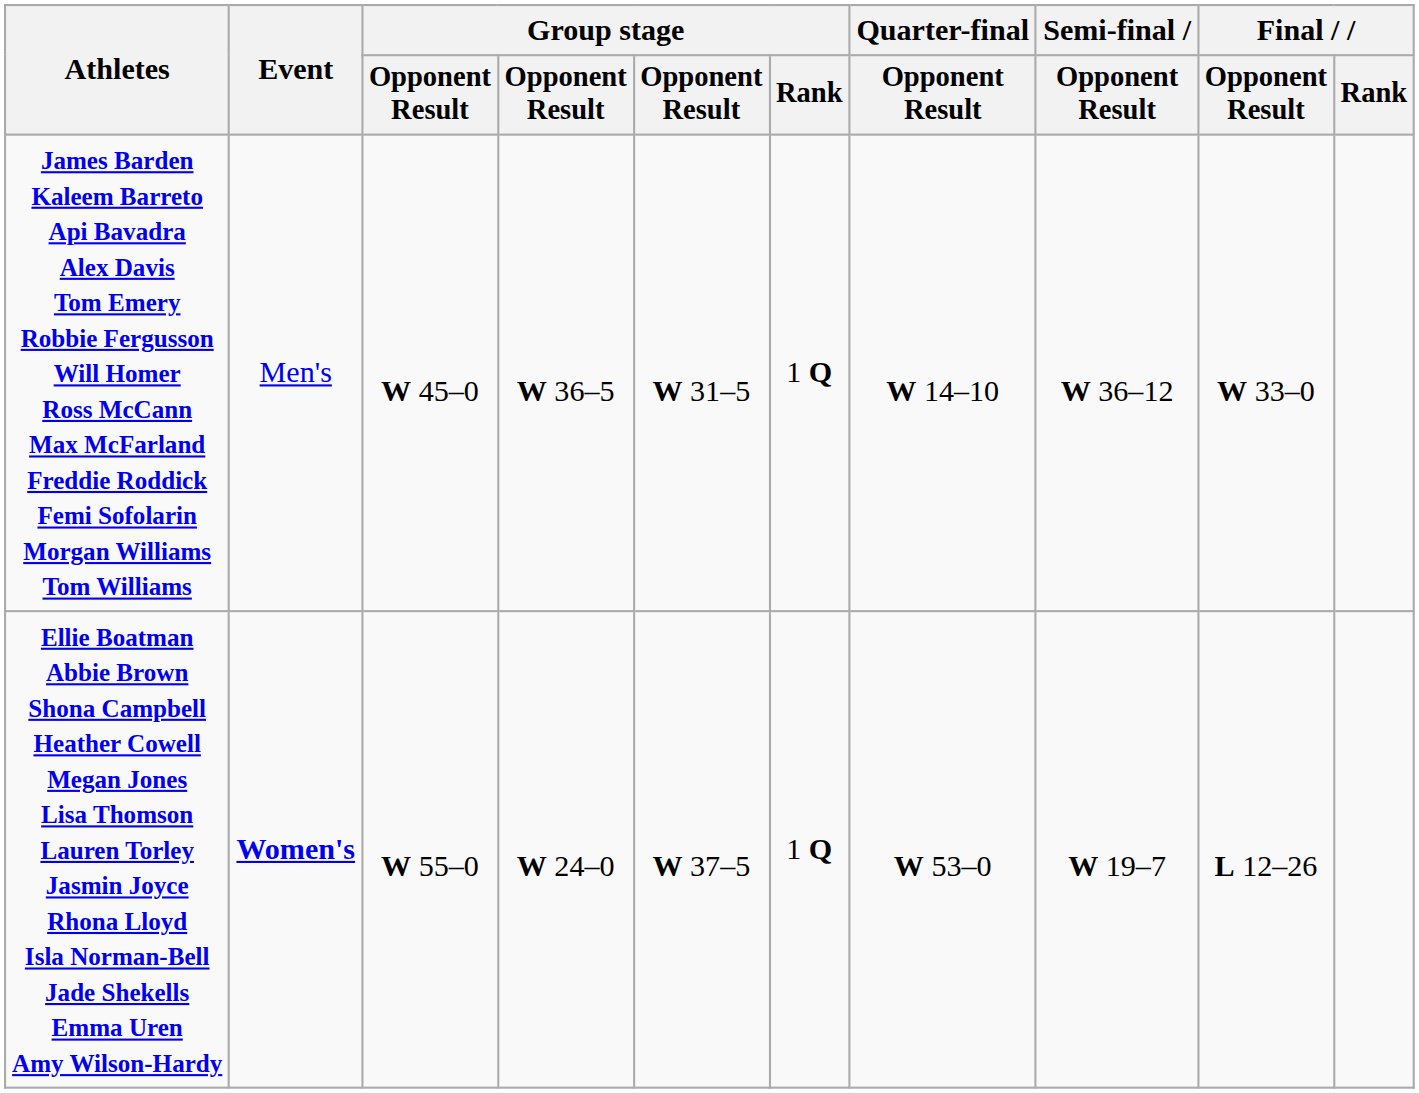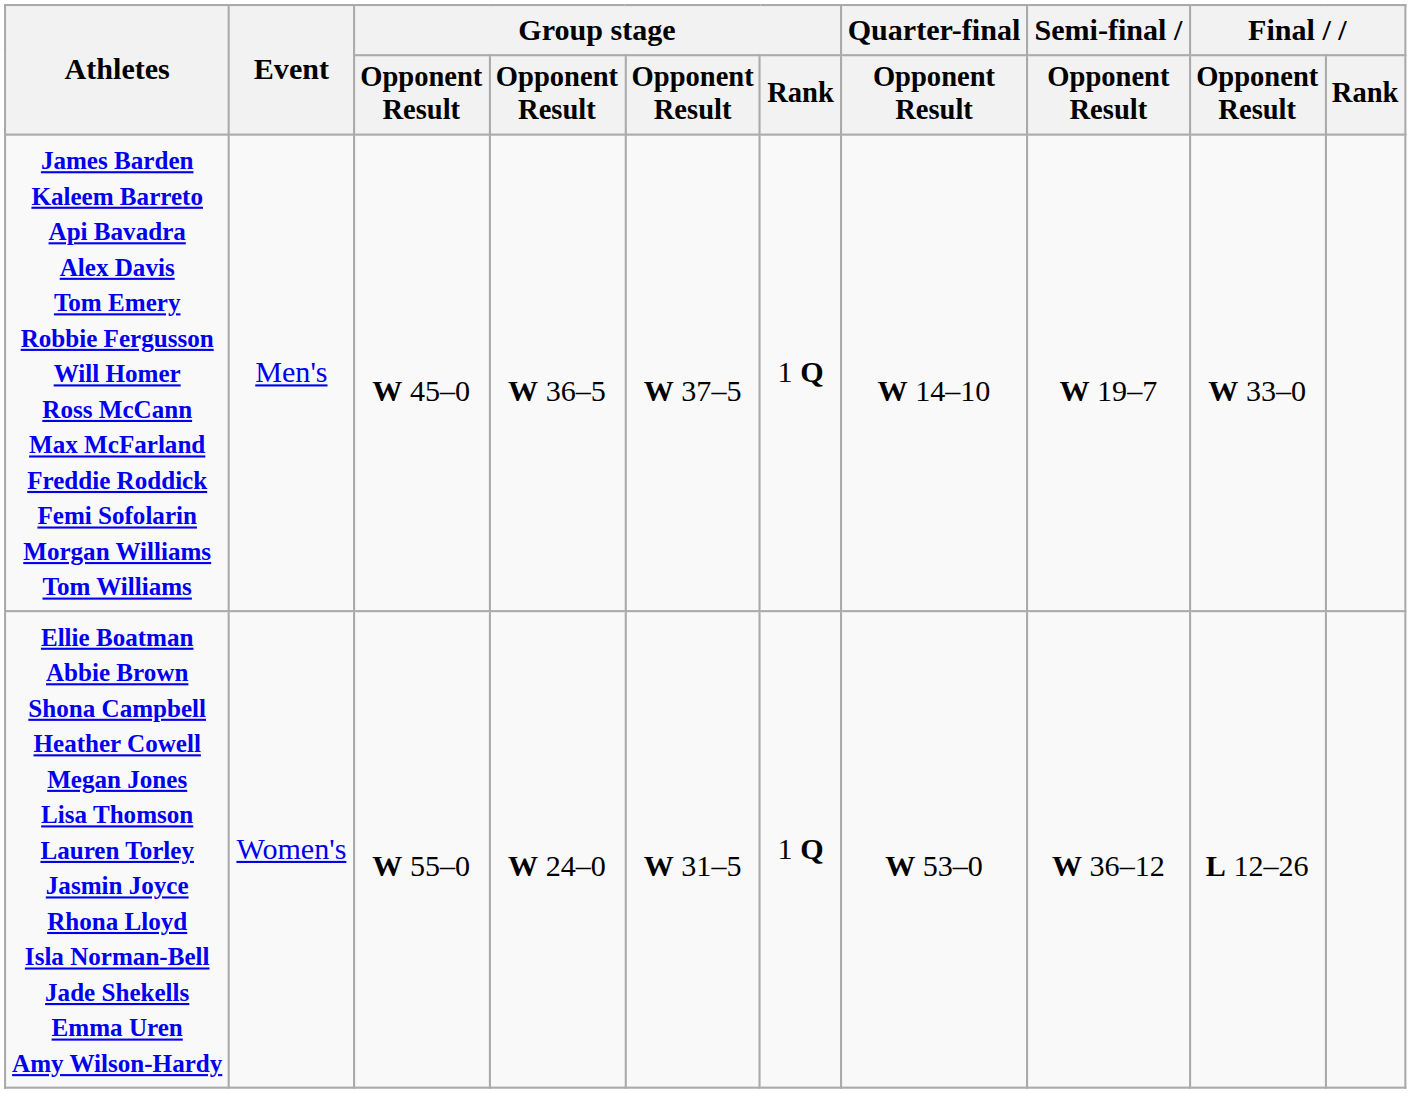(701, 390) W 31–5 -> (693, 390) W 37–5
(1117, 390) W 36–12 -> (1108, 390) W 19–7
(296, 848) bold -> (291, 848) normal
(701, 866) W 37–5 -> (693, 866) W 31–5
(1117, 866) W 19–7 -> (1108, 866) W 36–12
